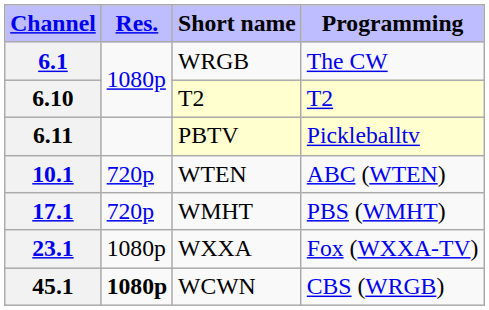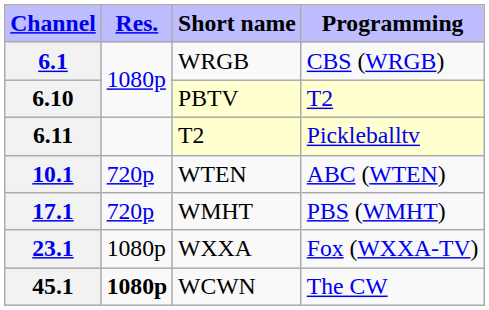(347, 60) The CW -> (376, 60) CBS (WRGB)
(191, 98) T2 -> (208, 98) PBTV
(208, 135) PBTV -> (191, 135) T2
(376, 286) CBS (WRGB) -> (347, 286) The CW
